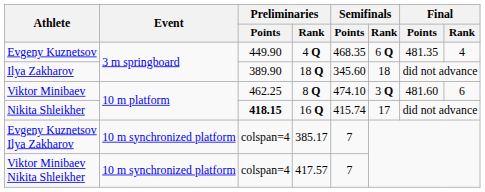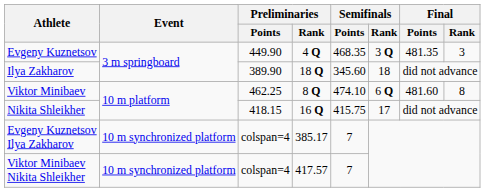(384, 52) 6 Q -> (384, 52) 3 Q
(462, 52) 4 -> (462, 52) 3
(384, 91) 3 Q -> (384, 91) 6 Q
(462, 91) 6 -> (462, 91) 8
(265, 110) bold -> (265, 110) normal
(349, 110) 415.74 -> (349, 110) 415.75
